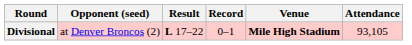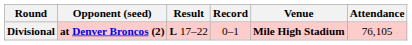(110, 31) normal -> (112, 31) bold
(372, 31) 93,105 -> (377, 31) 76,105
